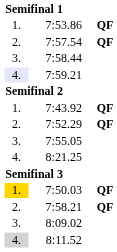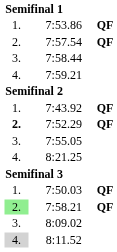(16, 75) lavender background -> (16, 75) no background
(16, 124) normal -> (16, 124) bold
(16, 190) gold background -> (16, 190) no background
(16, 207) no background -> (16, 207) lightgreen background
